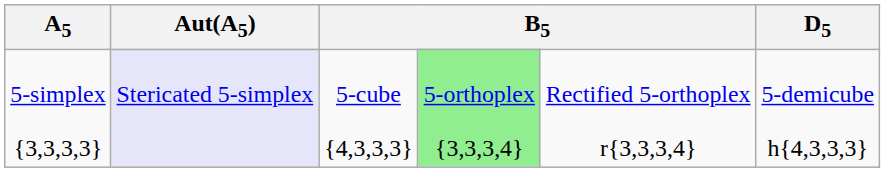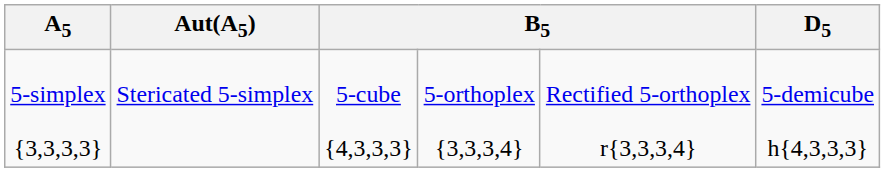(215, 94) lavender background -> (215, 94) no background
(479, 121) lightgreen background -> (479, 121) no background
